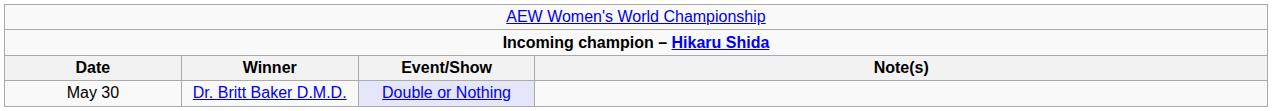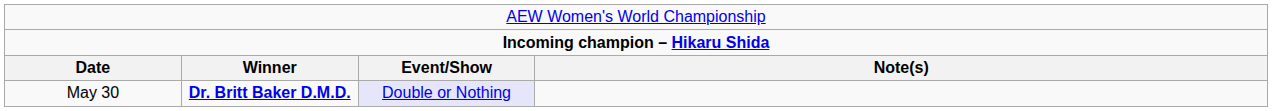(270, 93) normal -> (270, 93) bold
